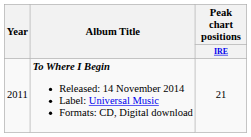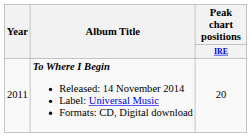(221, 95) 21 -> (221, 95) 20
